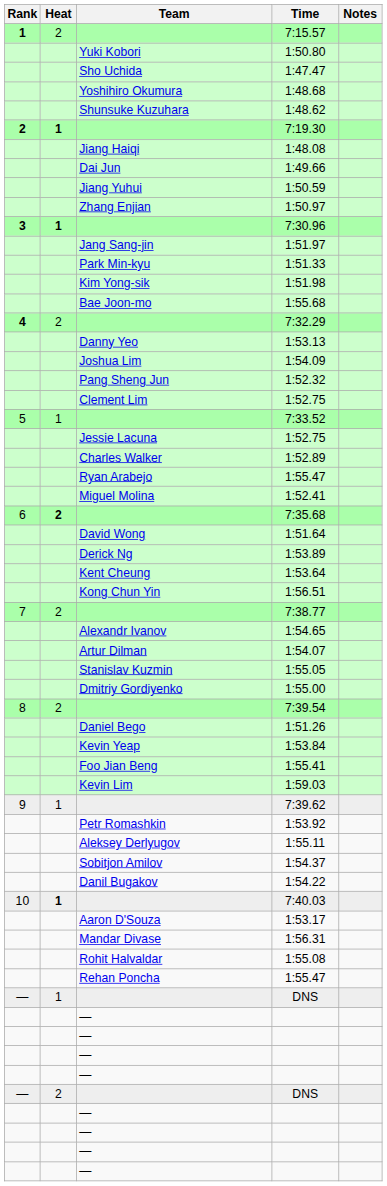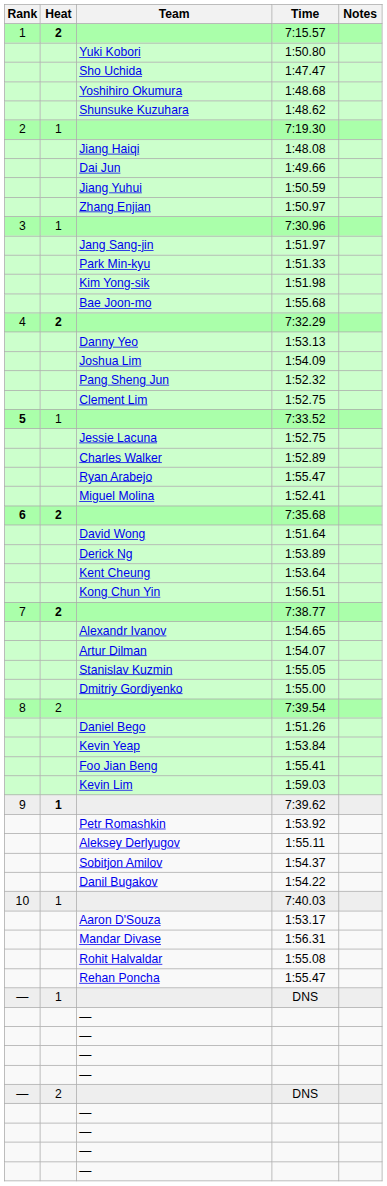(22, 33) bold -> (22, 33) normal
(58, 33) normal -> (58, 33) bold
(22, 129) bold -> (22, 129) normal
(58, 129) bold -> (58, 129) normal
(22, 226) bold -> (22, 226) normal
(58, 226) bold -> (58, 226) normal
(22, 322) bold -> (22, 322) normal
(58, 322) normal -> (58, 322) bold
(22, 419) normal -> (22, 419) bold
(22, 515) normal -> (22, 515) bold
(58, 611) normal -> (58, 611) bold
(58, 804) normal -> (58, 804) bold
(58, 901) bold -> (58, 901) normal
